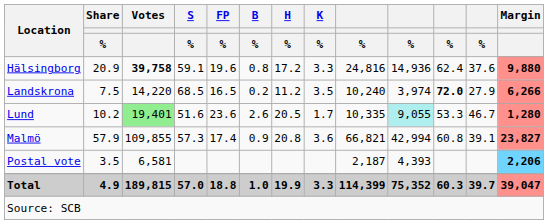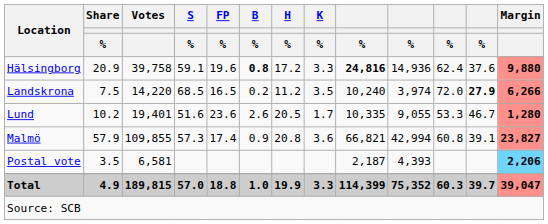(152, 68) bold -> (152, 68) normal
(259, 68) normal -> (259, 68) bold
(365, 68) normal -> (365, 68) bold
(450, 92) bold -> (450, 92) normal
(482, 92) normal -> (482, 92) bold
(152, 115) lightgreen background -> (152, 115) no background
(414, 115) paleturquoise background -> (414, 115) no background
